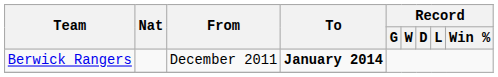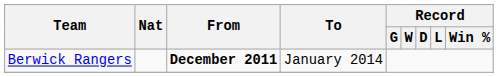(224, 61) normal -> (224, 61) bold
(333, 61) bold -> (333, 61) normal
